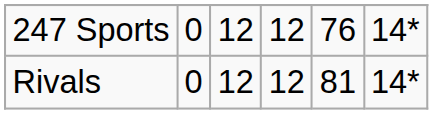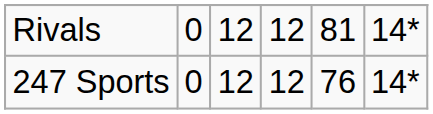rows swapped: (91, 30) <-> (57, 81)
